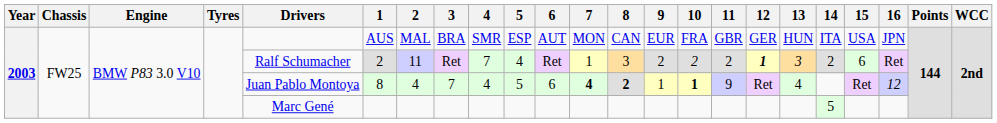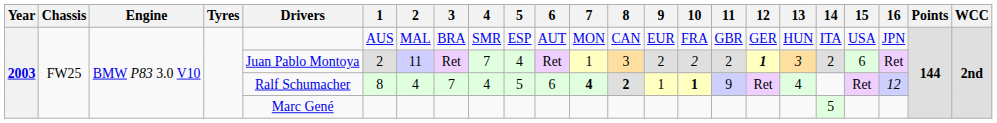(303, 61) Ralf Schumacher -> (303, 61) Juan Pablo Montoya
(303, 84) Juan Pablo Montoya -> (303, 84) Ralf Schumacher
